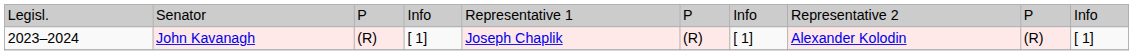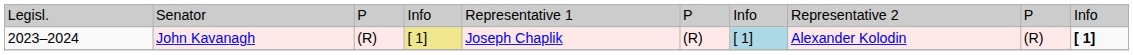(417, 38) no background -> (417, 38) khaki background
(743, 38) no background -> (743, 38) lightblue background
(1084, 38) normal -> (1085, 38) bold
